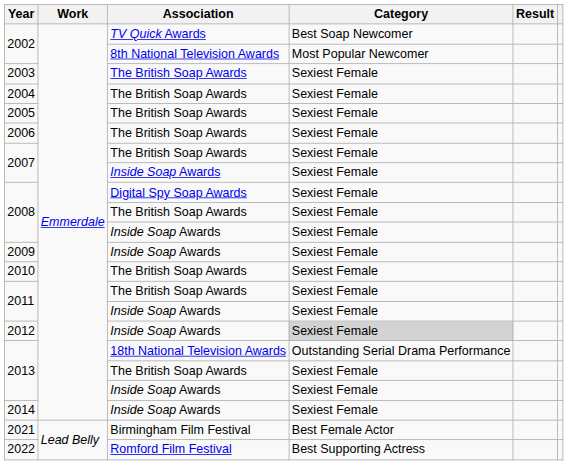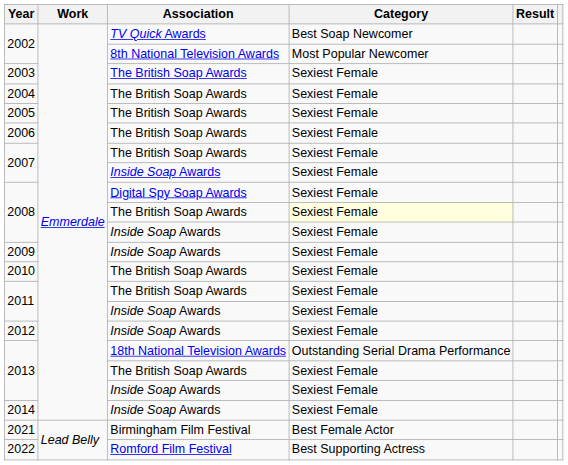(335, 212) no background -> (335, 212) lightyellow background
(335, 331) lightgrey background -> (335, 331) no background
